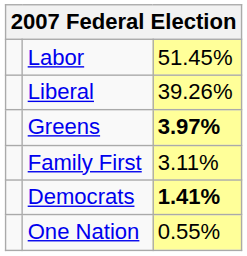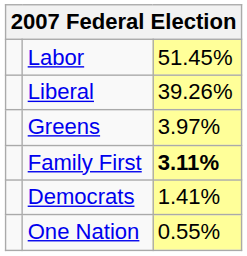(189, 127) bold -> (189, 127) normal
(188, 162) normal -> (188, 162) bold
(189, 197) bold -> (189, 197) normal
